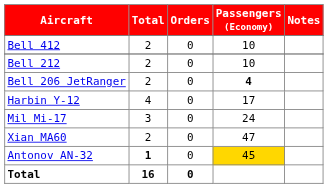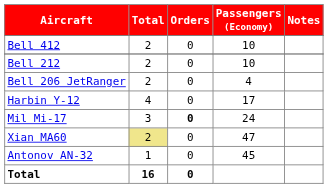(249, 82) bold -> (249, 82) normal
(190, 119) normal -> (190, 119) bold
(148, 137) no background -> (148, 137) khaki background
(148, 156) bold -> (148, 156) normal
(249, 156) gold background -> (249, 156) no background
